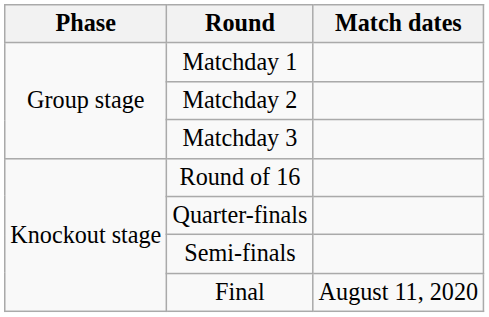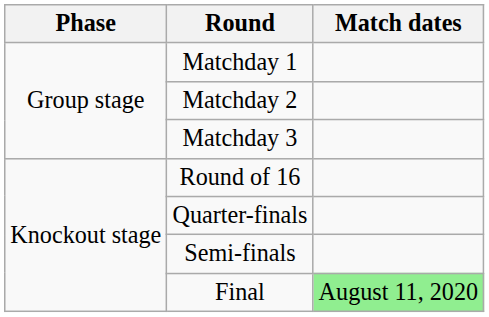(398, 291) no background -> (398, 291) lightgreen background
